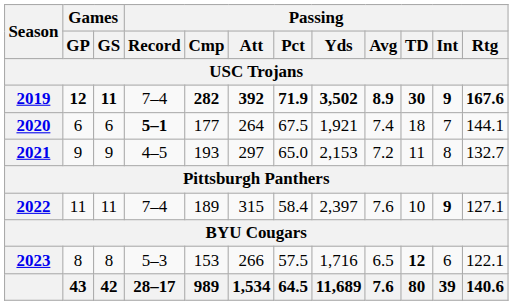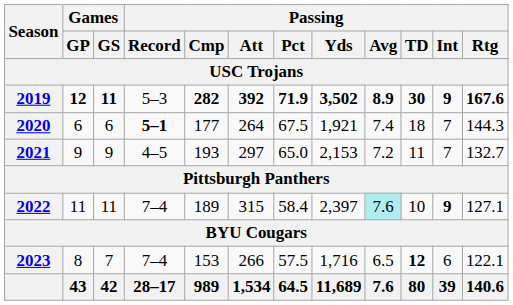(154, 98) 7–4 -> (154, 98) 5–3
(485, 125) 144.1 -> (485, 125) 144.3
(447, 152) 8 -> (447, 152) 7
(383, 206) no background -> (383, 206) paleturquoise background
(109, 260) 8 -> (109, 260) 7
(154, 260) 5–3 -> (154, 260) 7–4
